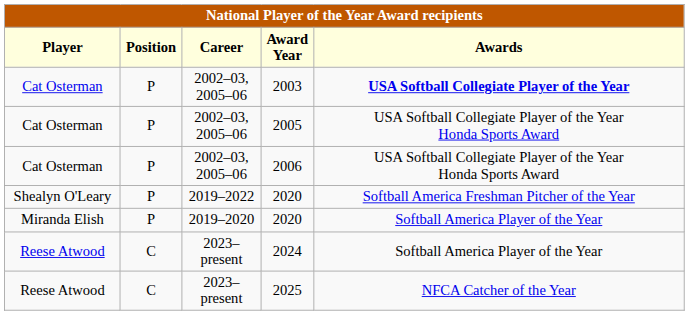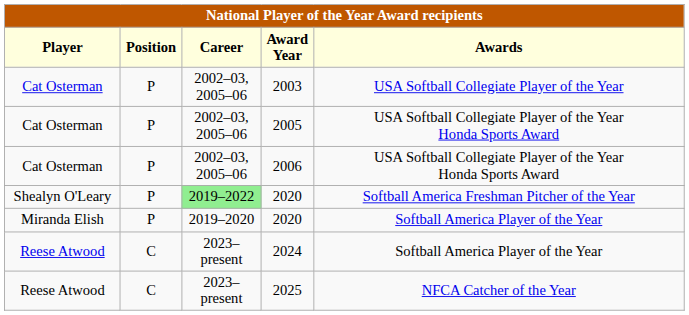(499, 86) bold -> (499, 86) normal
(221, 197) no background -> (221, 197) lightgreen background
